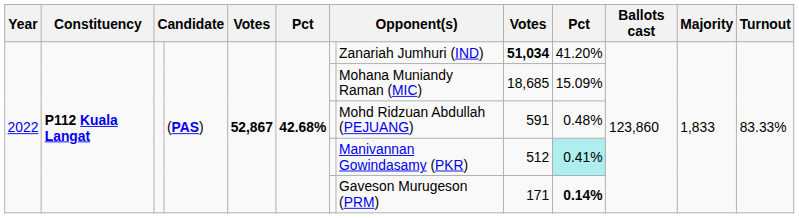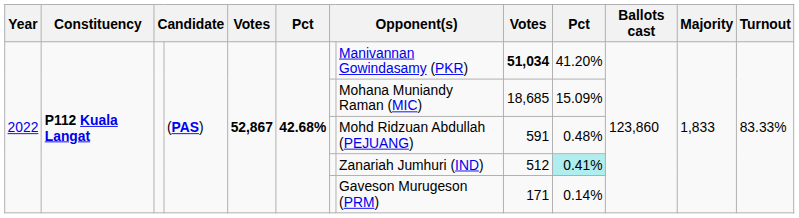(411, 53) Zanariah Jumhuri (IND) -> (404, 61) Manivannan Gowindasamy (PKR)
(404, 157) Manivannan Gowindasamy (PKR) -> (411, 165) Zanariah Jumhuri (IND)
(583, 195) bold -> (583, 195) normal
